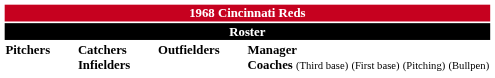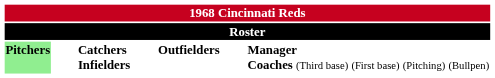(28, 50) no background -> (28, 50) lightgreen background
